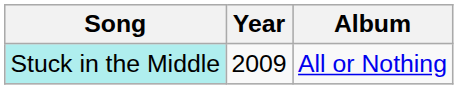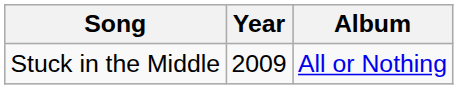(115, 63) paleturquoise background -> (115, 63) no background
